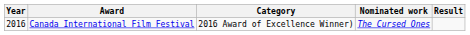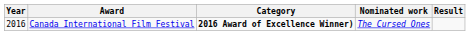(276, 24) normal -> (276, 24) bold
